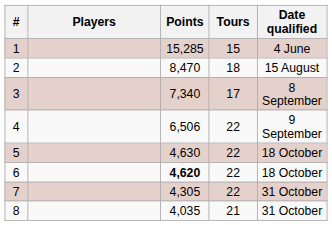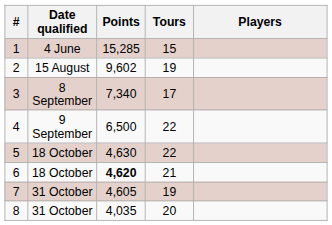columns swapped: (94, 22) <-> (292, 22)
(185, 68) 8,470 -> (121, 68) 9,602
(233, 68) 18 -> (169, 68) 19
(185, 127) 6,506 -> (121, 127) 6,500
(233, 172) 22 -> (169, 172) 21
(185, 191) 4,305 -> (121, 191) 4,605
(233, 191) 22 -> (169, 191) 19
(233, 211) 21 -> (169, 211) 20
